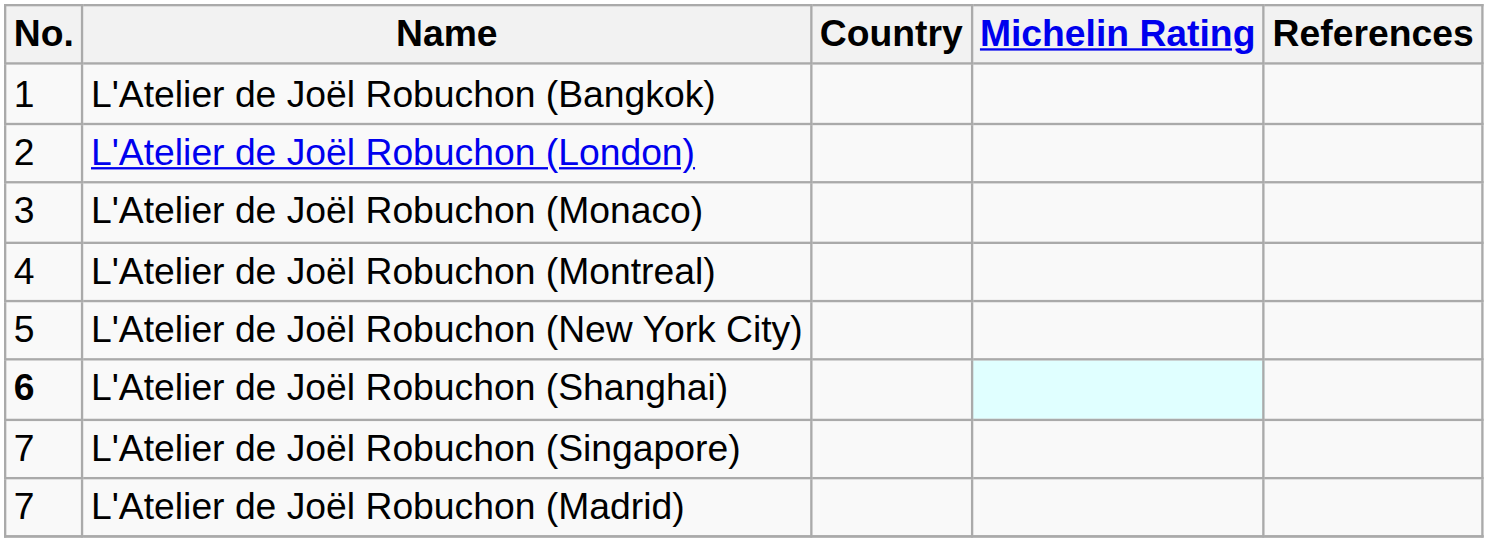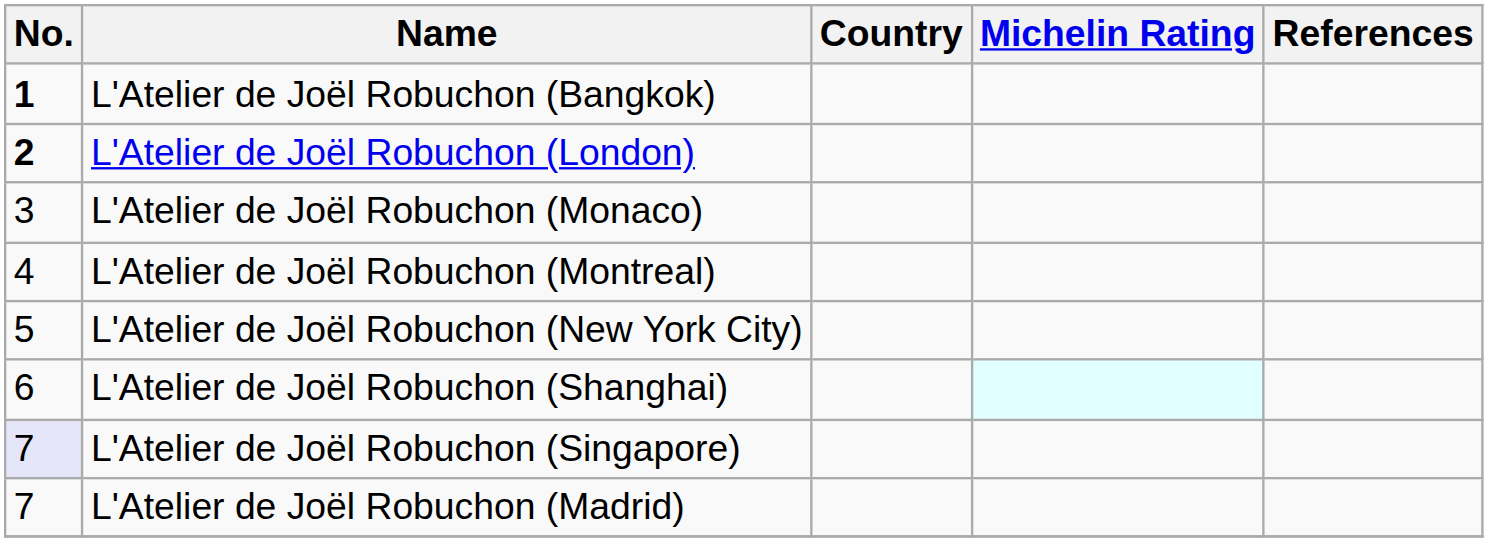(24, 93) normal -> (24, 93) bold
(24, 152) normal -> (24, 152) bold
(24, 388) bold -> (24, 388) normal
(24, 447) no background -> (24, 447) lavender background
